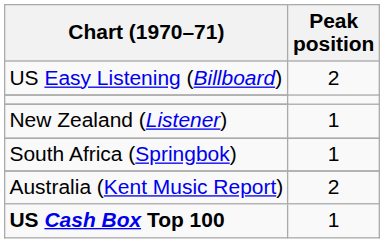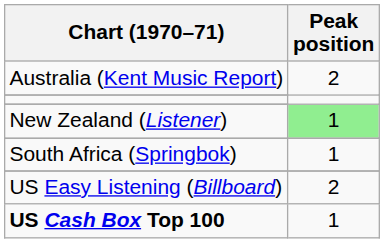(146, 77) US Easy Listening (Billboard) -> (146, 77) Australia (Kent Music Report)
(334, 120) no background -> (334, 120) lightgreen background
(146, 187) Australia (Kent Music Report) -> (146, 187) US Easy Listening (Billboard)
